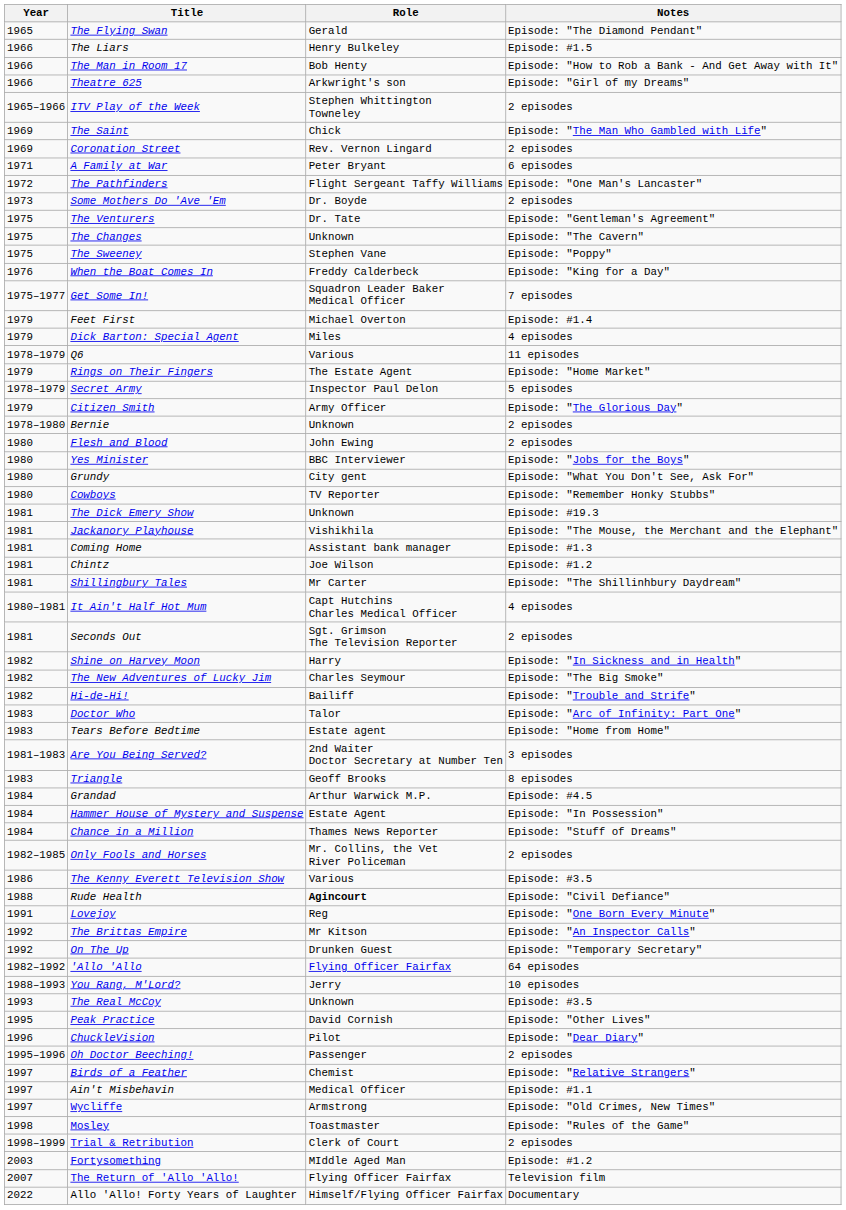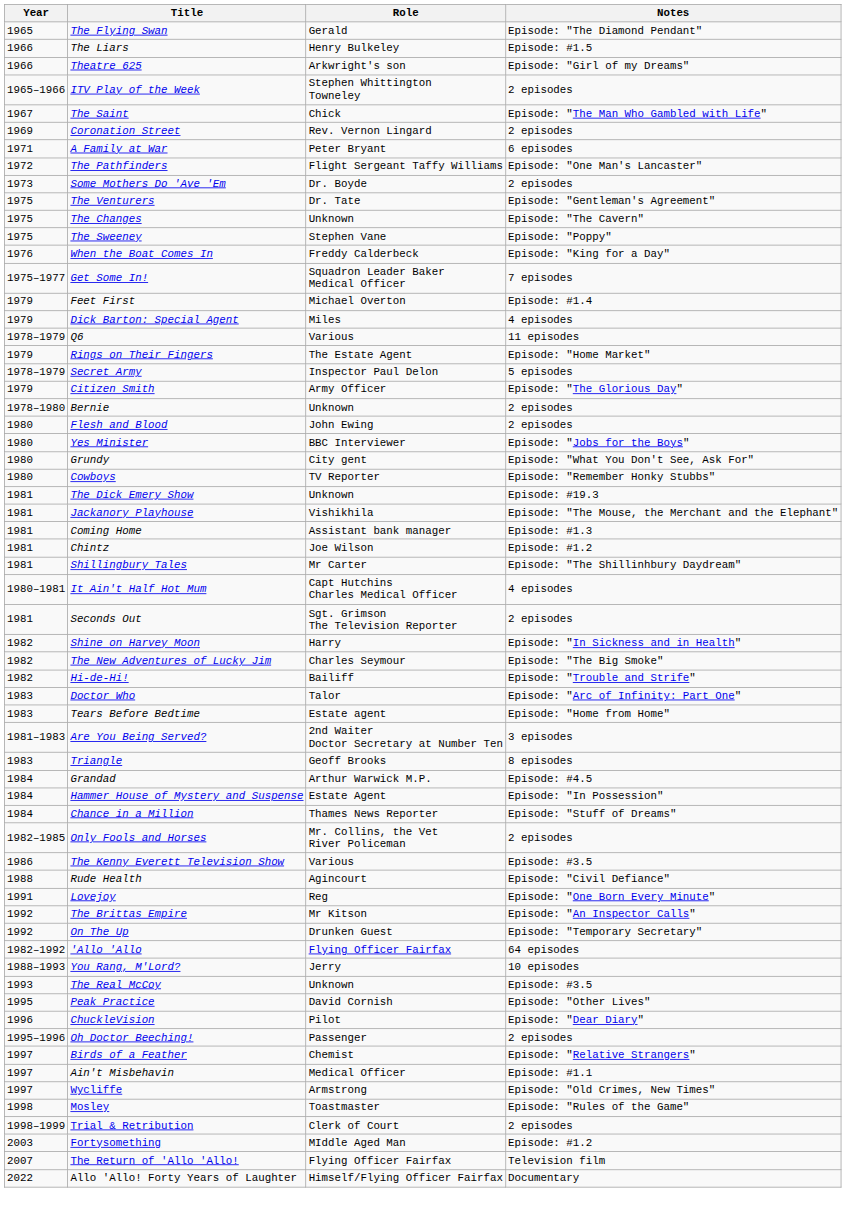- row: (129, 66)
(20, 131) 1969 -> (20, 114) 1967
(338, 897) bold -> (338, 879) normal
